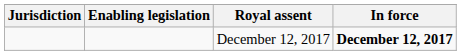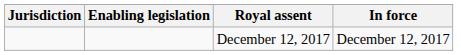(395, 38) bold -> (393, 38) normal
